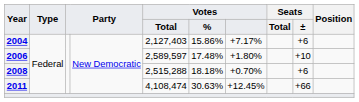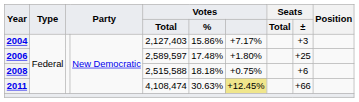(303, 42) +6 -> (303, 42) +3
(303, 56) +10 -> (303, 56) +25
(166, 71) 2,515,288 -> (166, 71) 2,515,588
(246, 71) +0.70% -> (246, 71) +0.75%
(246, 86) no background -> (246, 86) khaki background
